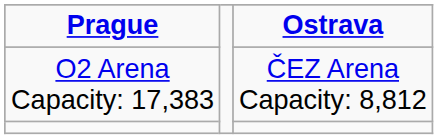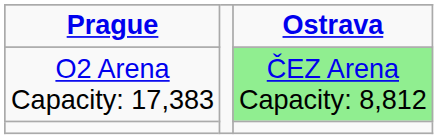(333, 84) no background -> (333, 84) lightgreen background
